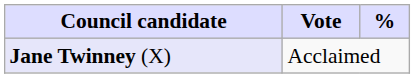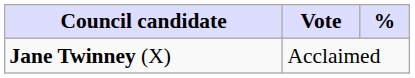(90, 55) lavender background -> (90, 55) no background
